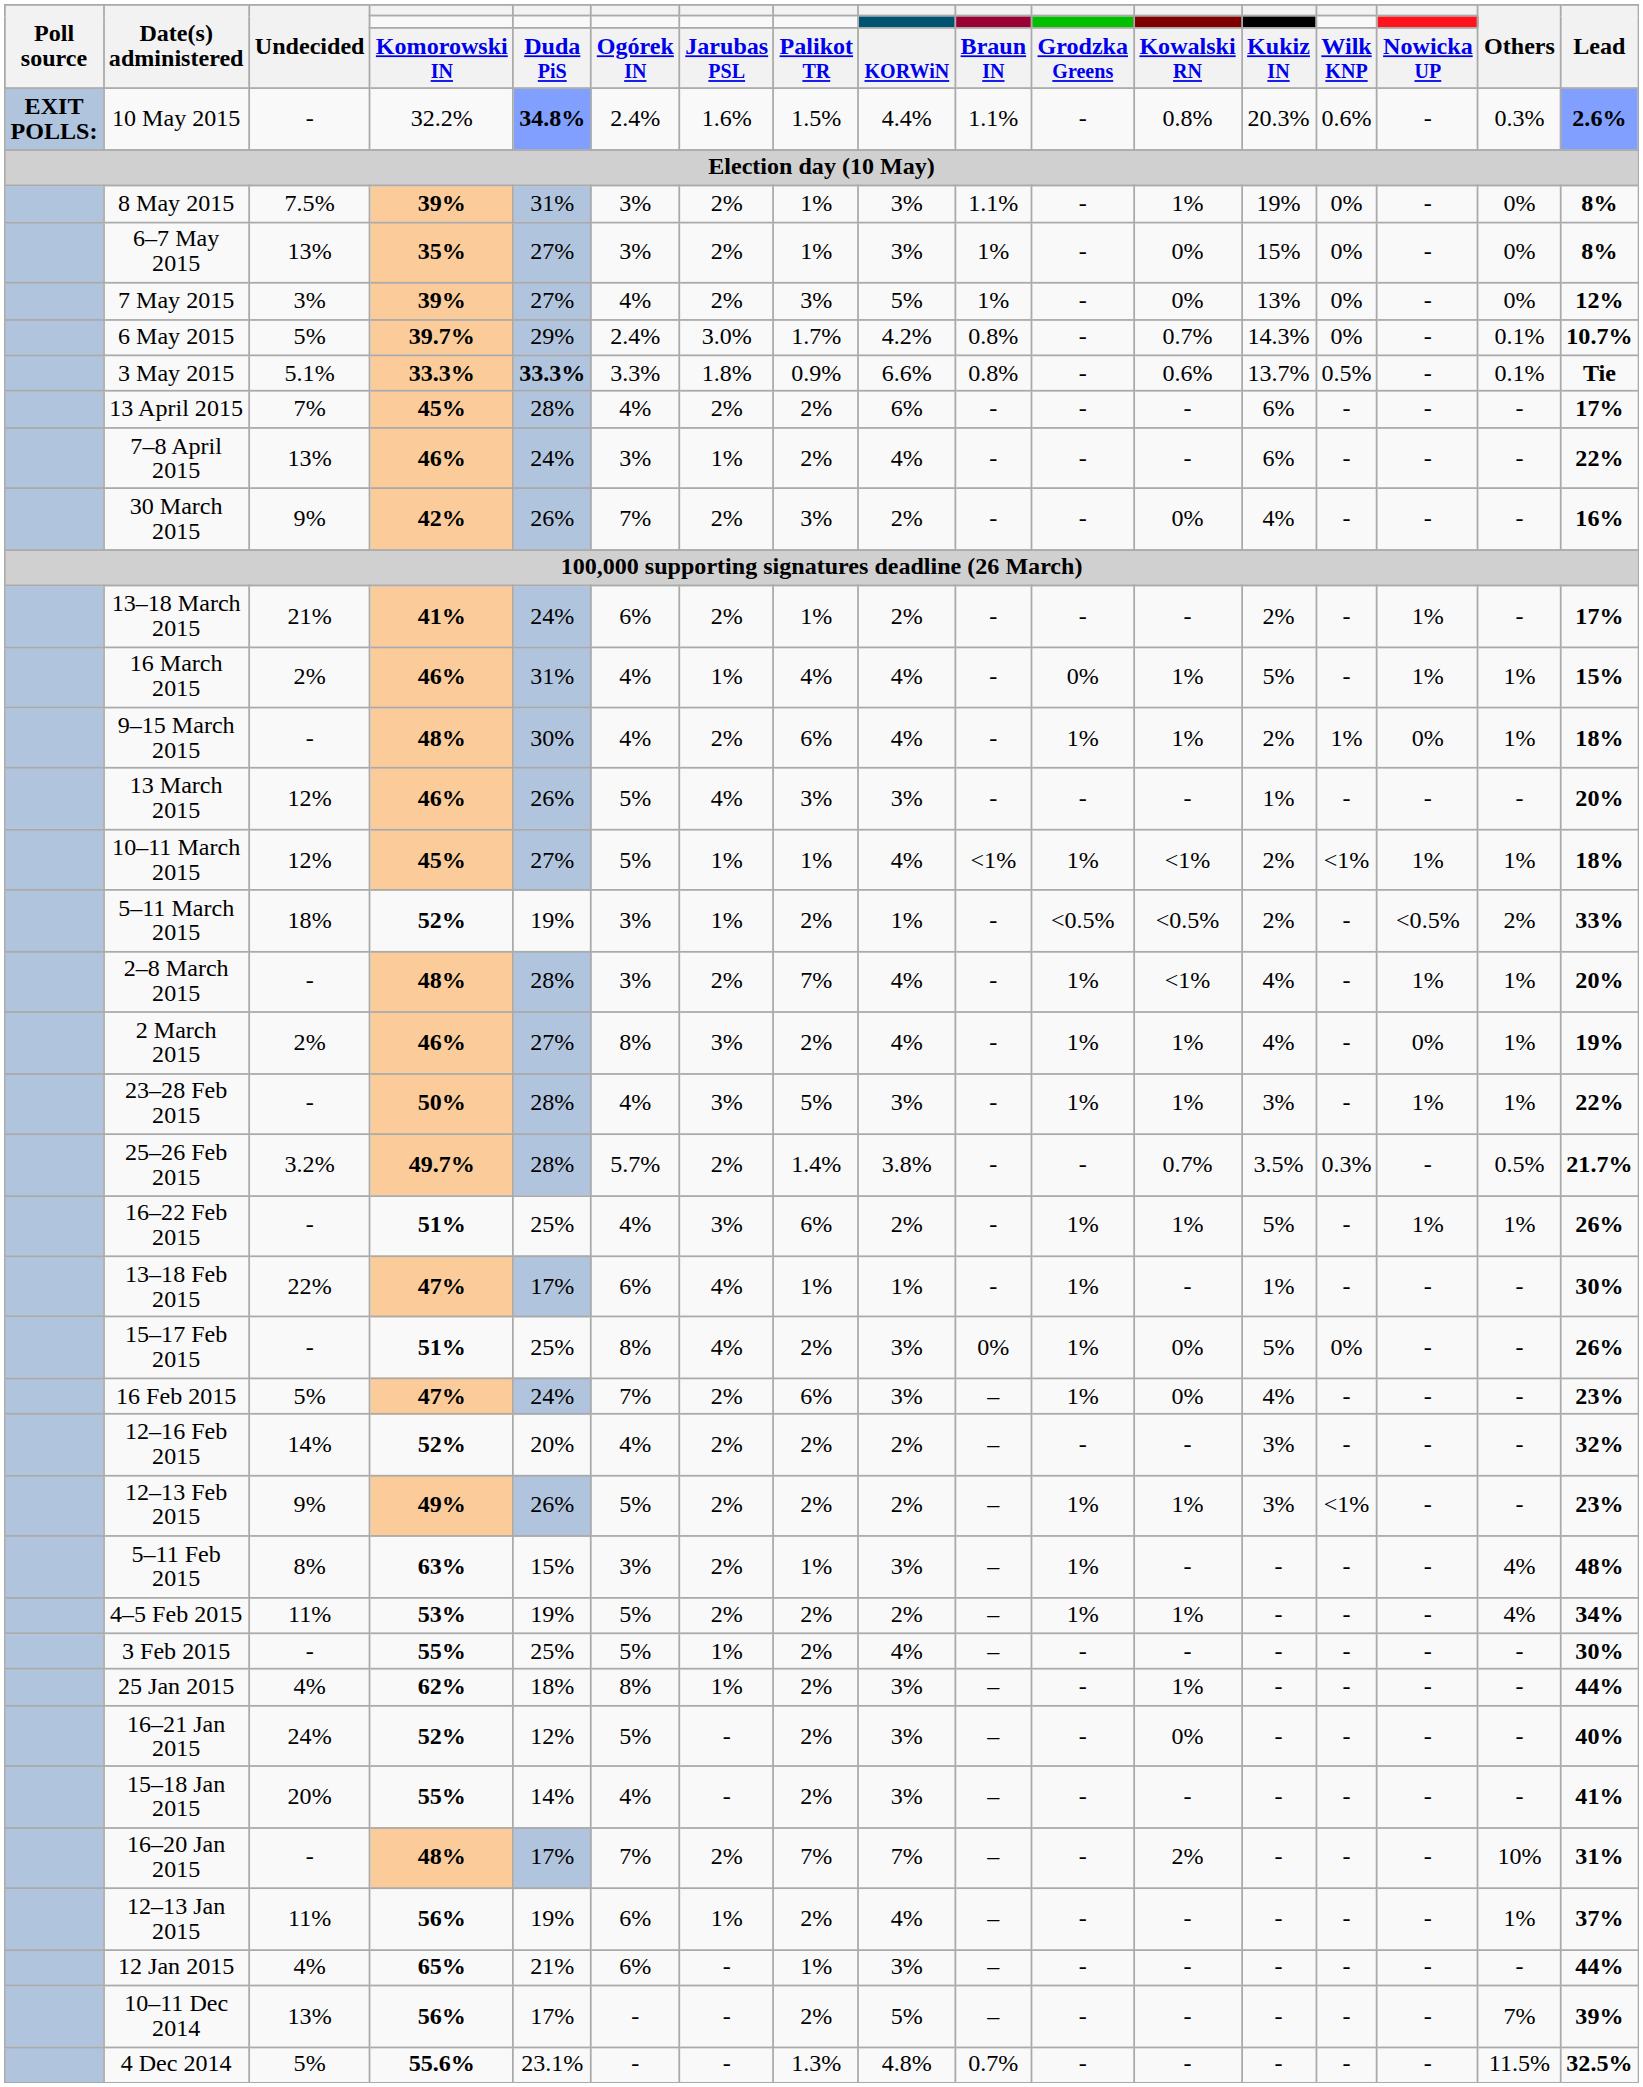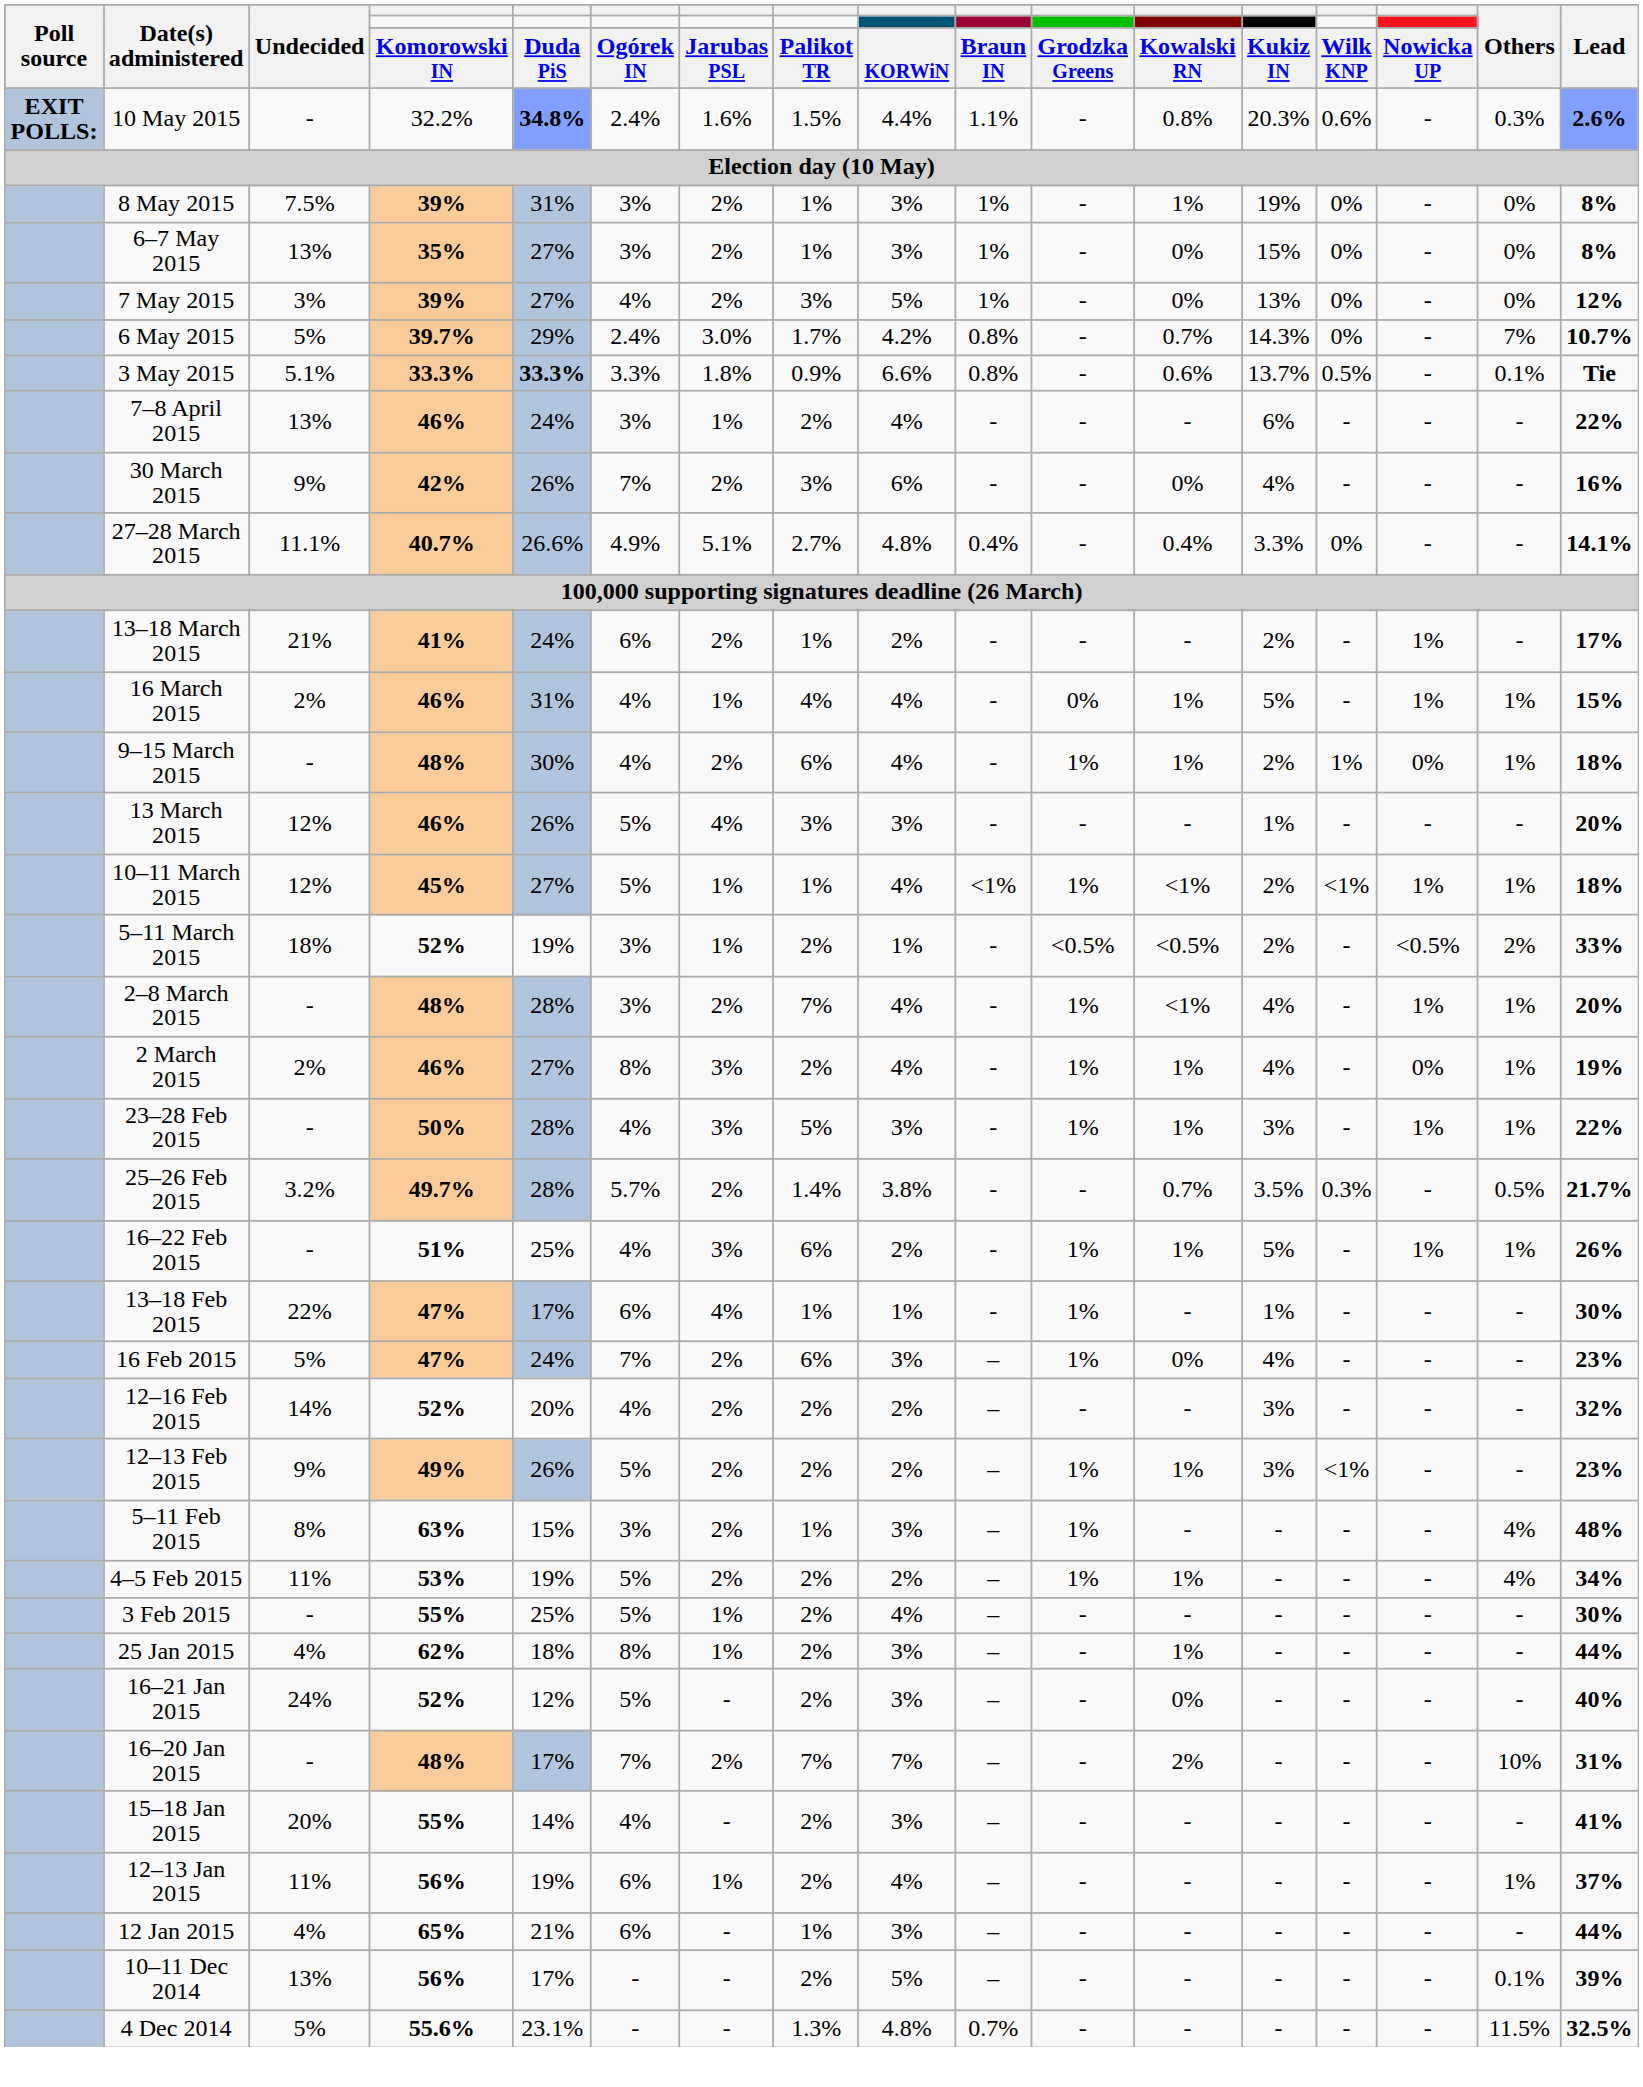(993, 203) 1.1% -> (993, 203) 1%
(1519, 336) 0.1% -> (1520, 336) 7%
- row: (176, 408)
(907, 518) 2% -> (907, 482) 6%
+ row: (176, 543)
- row: (176, 1346)
rows swapped: (176, 1857) <-> (176, 1796)
(1520, 2015) 7% -> (1519, 1979) 0.1%
